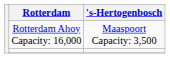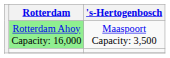(46, 34) no background -> (46, 34) lightgreen background
